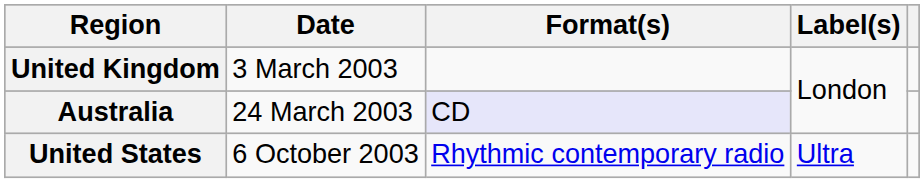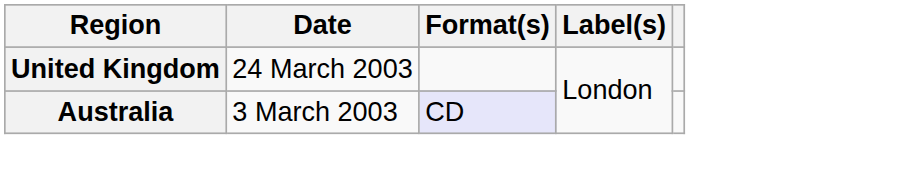(315, 68) 3 March 2003 -> (323, 68) 24 March 2003
(323, 111) 24 March 2003 -> (315, 111) 3 March 2003
- row: (115, 154)
